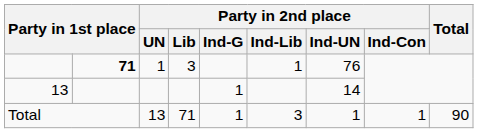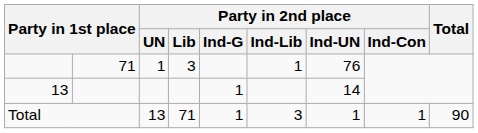(127, 66) bold -> (127, 66) normal
